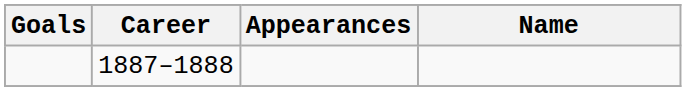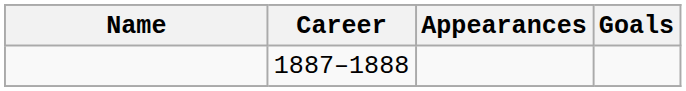columns swapped: (549, 25) <-> (49, 25)
